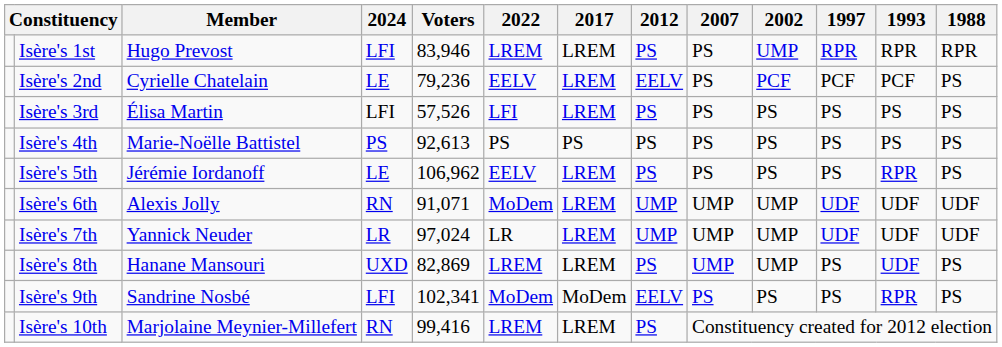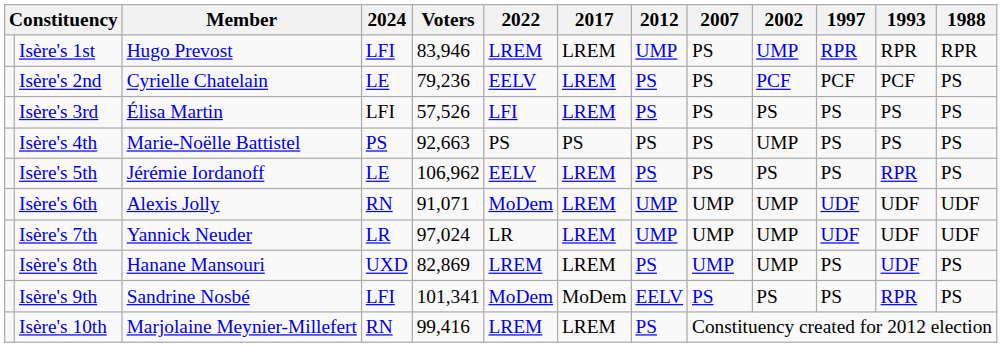(646, 50) PS -> (656, 50) UMP
(659, 81) EELV -> (646, 81) PS
(443, 142) 92,613 -> (443, 142) 92,663
(767, 142) PS -> (777, 142) UMP
(448, 296) 102,341 -> (448, 296) 101,341
